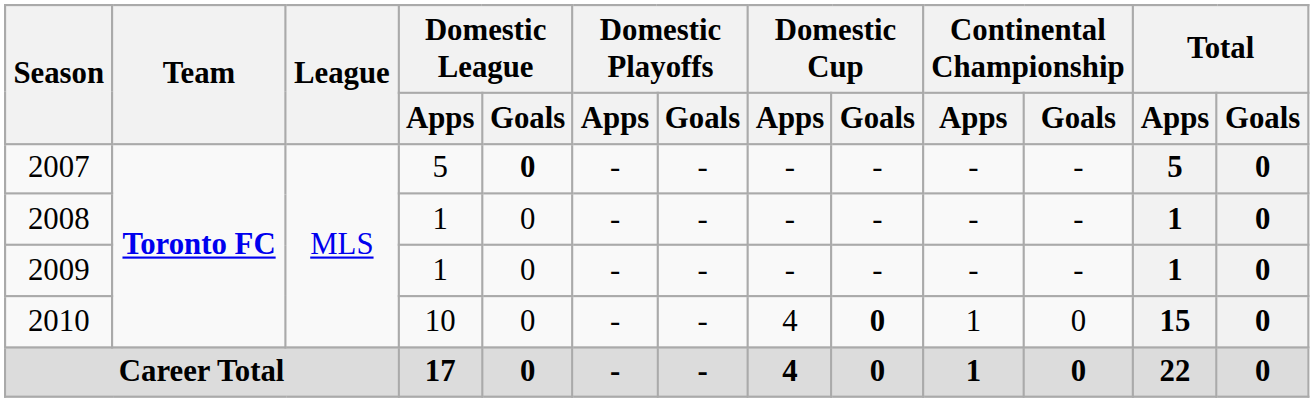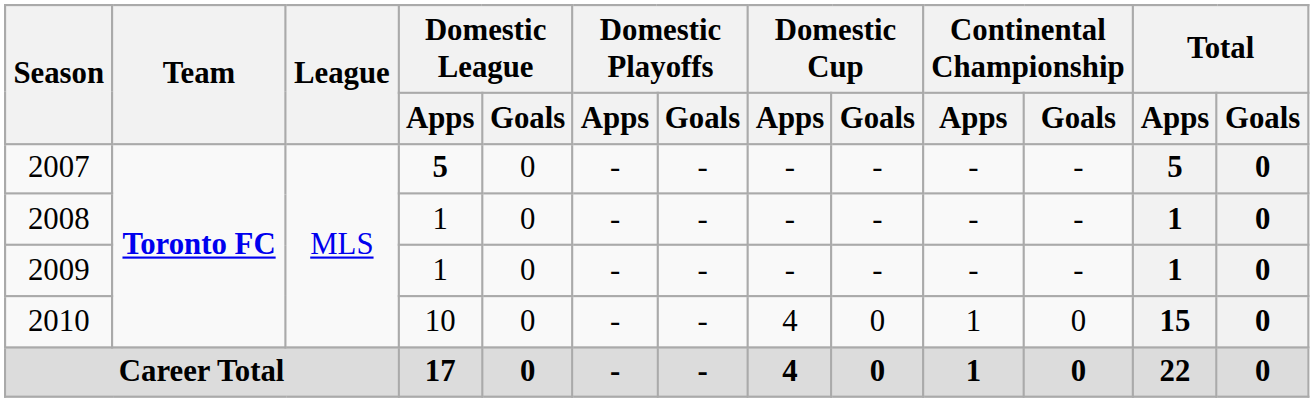(440, 168) normal -> (440, 168) bold
(528, 168) bold -> (528, 168) normal
(877, 320) bold -> (877, 320) normal
